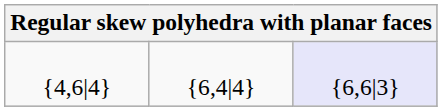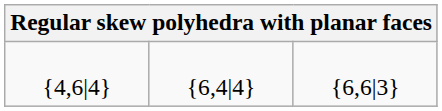(365, 86) lavender background -> (365, 86) no background
